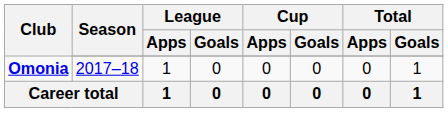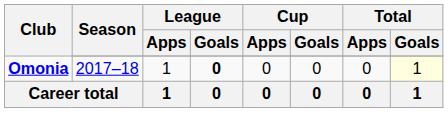(217, 68) normal -> (217, 68) bold
(417, 68) no background -> (417, 68) lightyellow background
